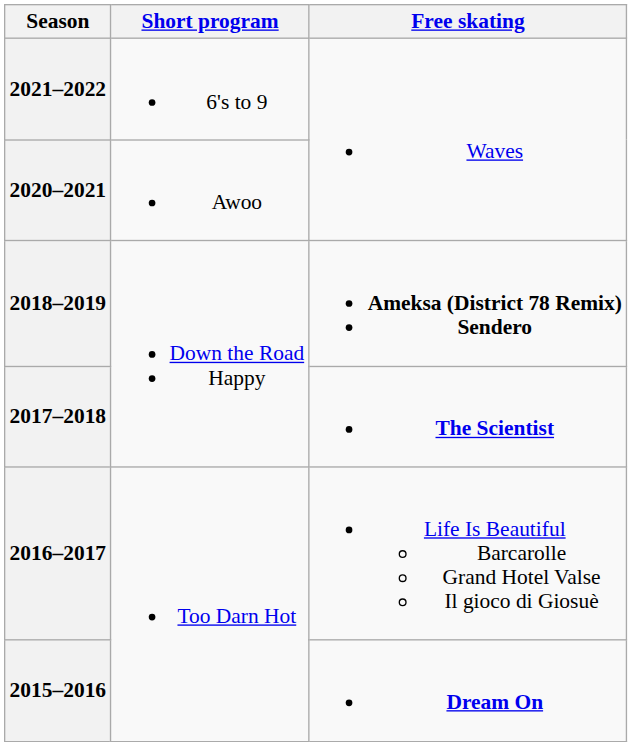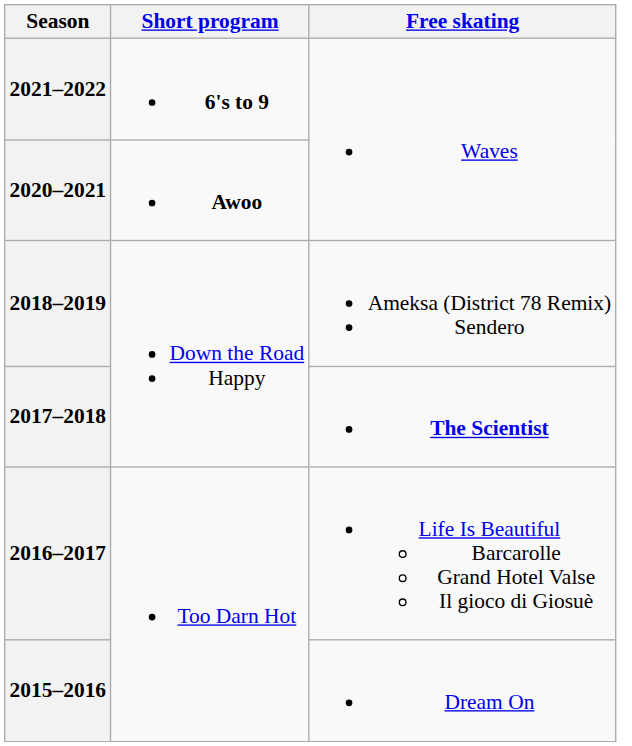(210, 101) normal -> (210, 101) bold
(210, 202) normal -> (210, 202) bold
(468, 315) bold -> (463, 315) normal
(468, 703) bold -> (463, 703) normal
